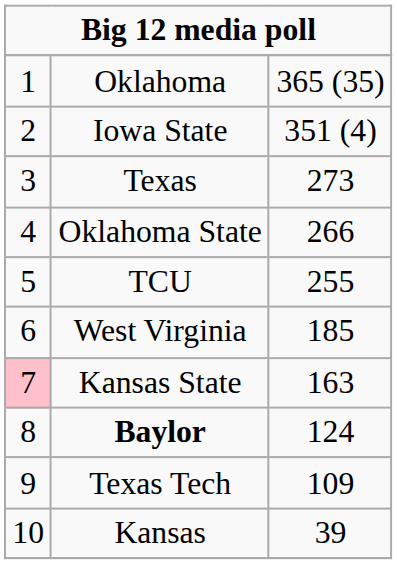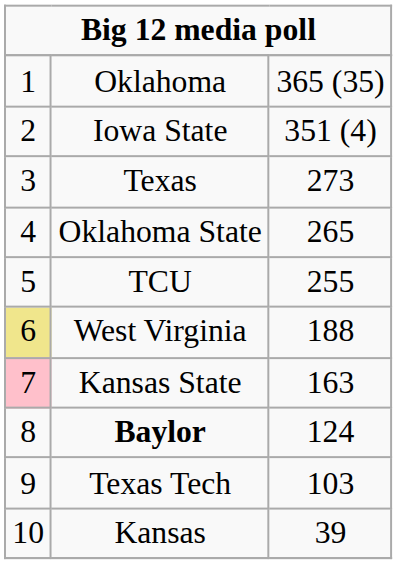(331, 231) 266 -> (331, 231) 265
(28, 331) no background -> (28, 331) khaki background
(331, 331) 185 -> (331, 331) 188
(331, 482) 109 -> (331, 482) 103
